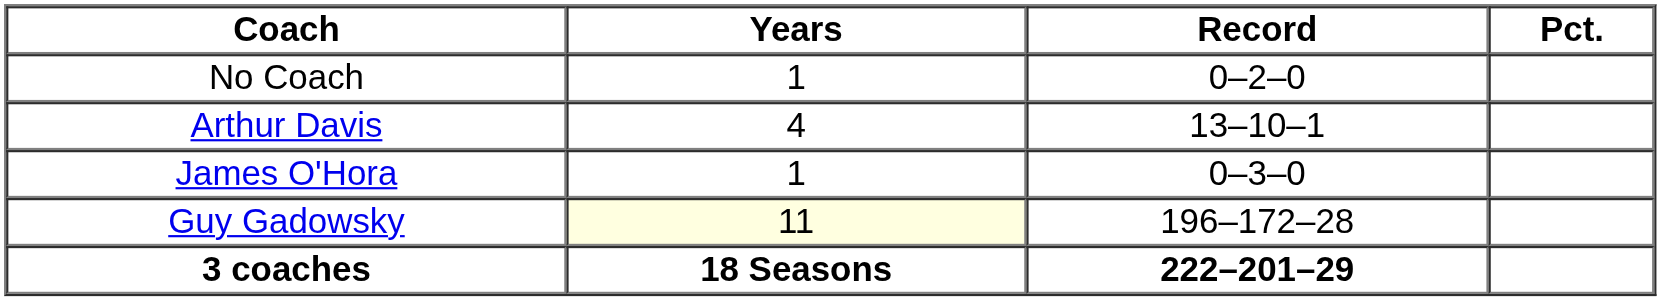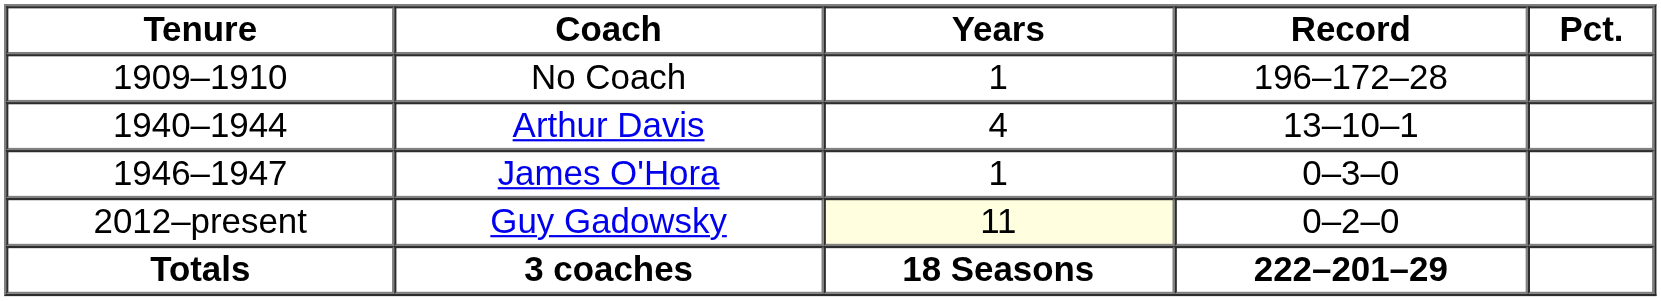+ column: (200, 29)
(1257, 77) 0–2–0 -> (1351, 77) 196–172–28
(1257, 221) 196–172–28 -> (1351, 221) 0–2–0
